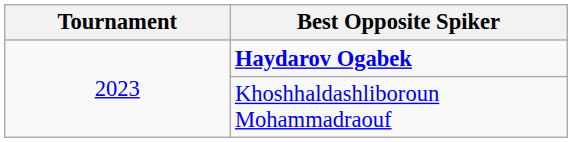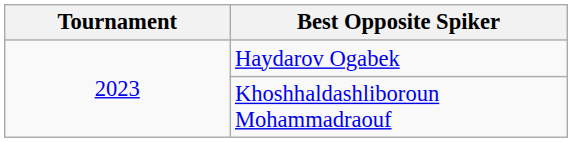(323, 58) bold -> (317, 58) normal
